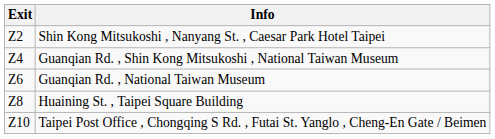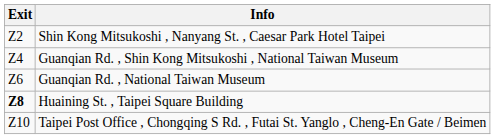(16, 101) normal -> (16, 101) bold
